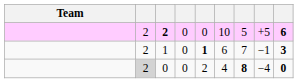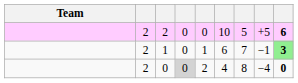(165, 31) bold -> (165, 31) normal
(205, 50) bold -> (205, 50) normal
(283, 50) no background -> (283, 50) lightgreen background
(146, 68) lightgrey background -> (146, 68) no background
(185, 68) no background -> (185, 68) lightgrey background
(244, 68) bold -> (244, 68) normal
